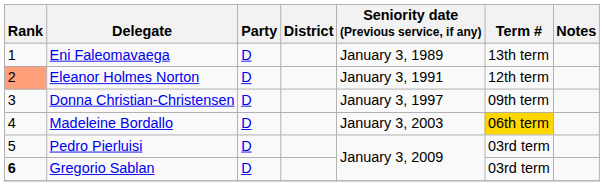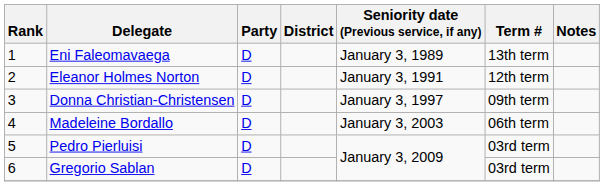(12, 77) lightsalmon background -> (12, 77) no background
(518, 123) gold background -> (518, 123) no background
(12, 169) bold -> (12, 169) normal
